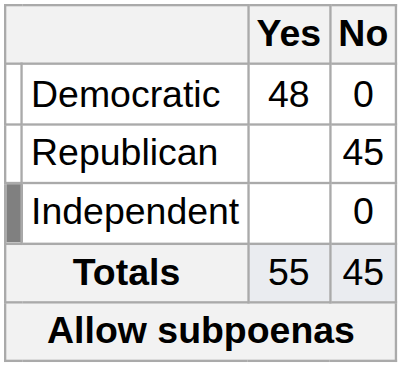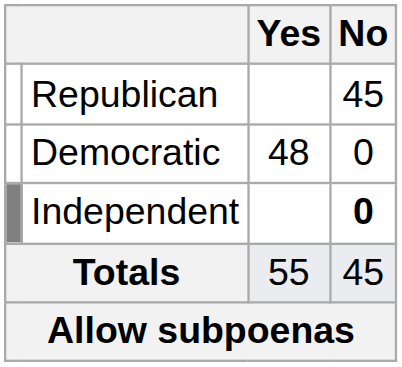rows swapped: (126, 93) <-> (125, 152)
(363, 212) normal -> (363, 212) bold
